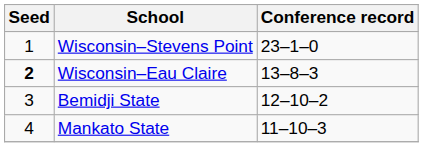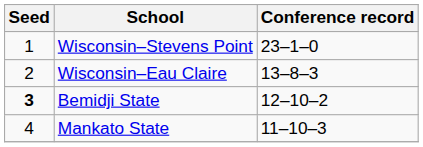(29, 73) bold -> (29, 73) normal
(29, 100) normal -> (29, 100) bold
